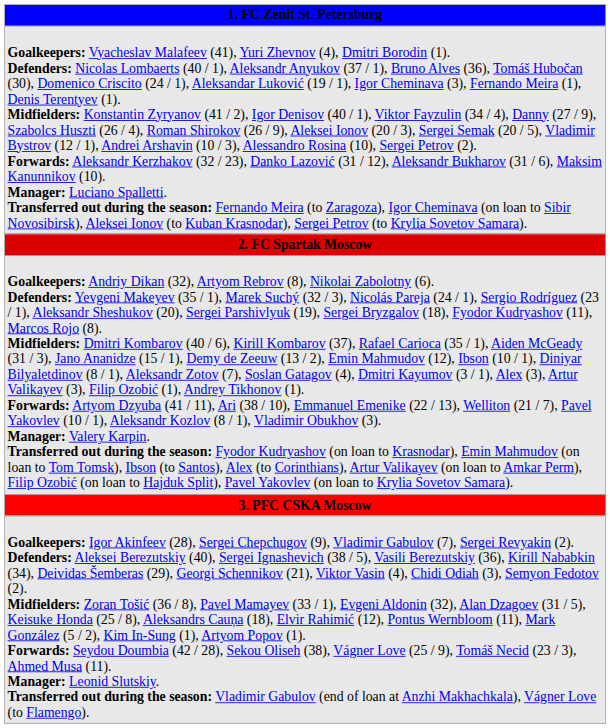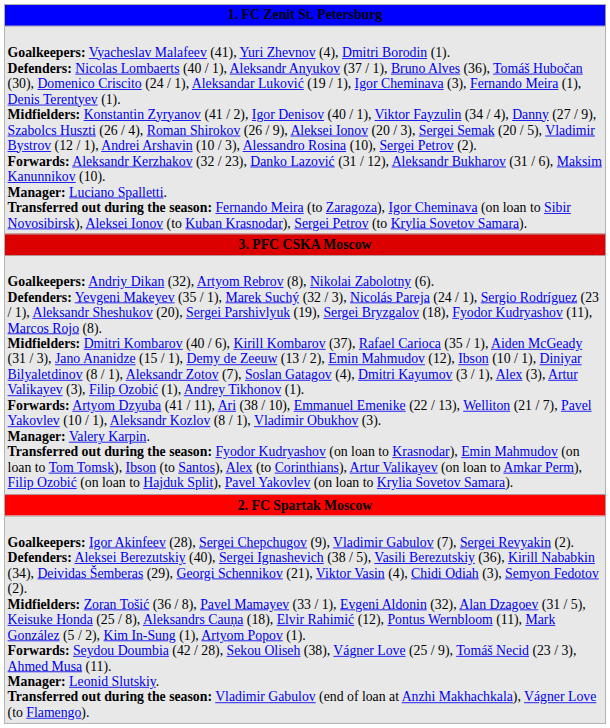(305, 244) 2. FC Spartak Moscow -> (305, 244) 3. PFC CSKA Moscow
(305, 505) 3. PFC CSKA Moscow -> (305, 505) 2. FC Spartak Moscow
